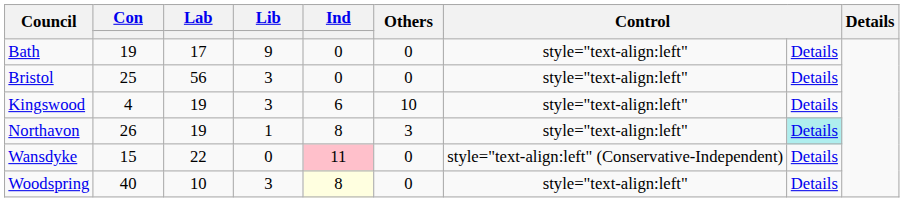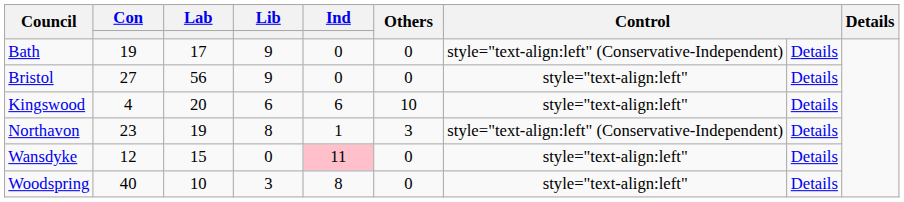(615, 51) style="text-align:left" -> (615, 51) style="text-align:left" (Conservative-Independent)
(128, 78) 25 -> (128, 78) 27
(268, 78) 3 -> (268, 78) 9
(198, 104) 19 -> (198, 104) 20
(268, 104) 3 -> (268, 104) 6
(128, 130) 26 -> (128, 130) 23
(268, 130) 1 -> (268, 130) 8
(338, 130) 8 -> (338, 130) 1
(615, 130) style="text-align:left" -> (615, 130) style="text-align:left" (Conservative-Independent)
(814, 130) paleturquoise background -> (814, 130) no background
(128, 157) 15 -> (128, 157) 12
(198, 157) 22 -> (198, 157) 15
(615, 157) style="text-align:left" (Conservative-Independent) -> (615, 157) style="text-align:left"
(338, 183) lightyellow background -> (338, 183) no background
